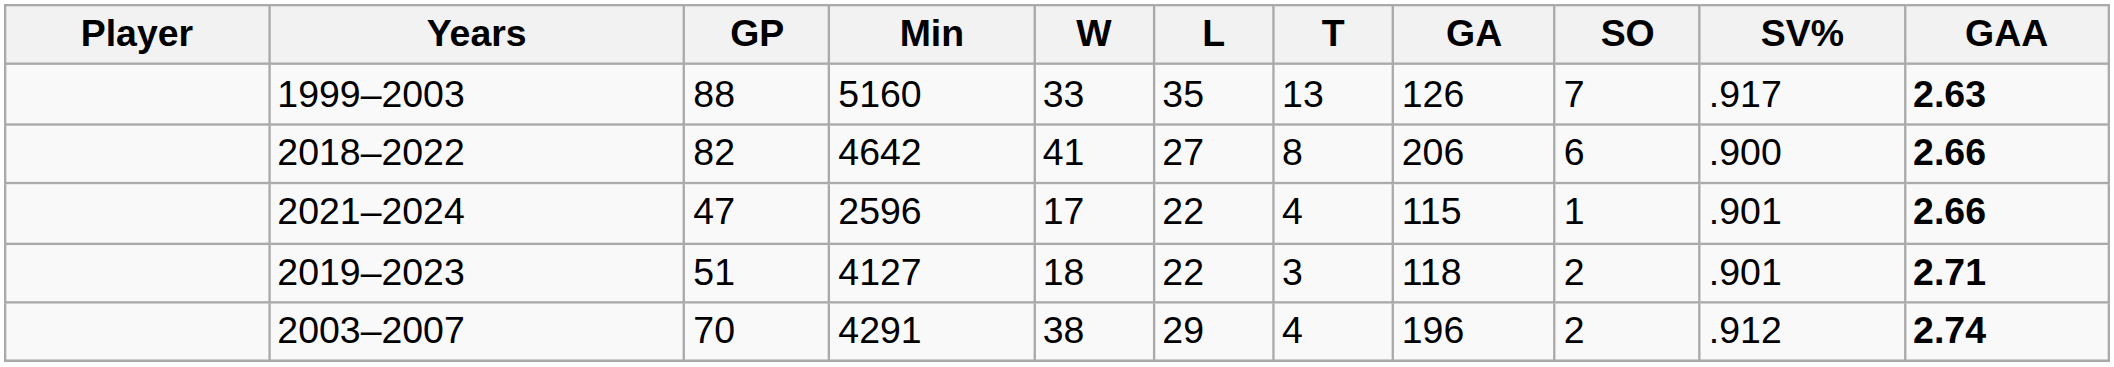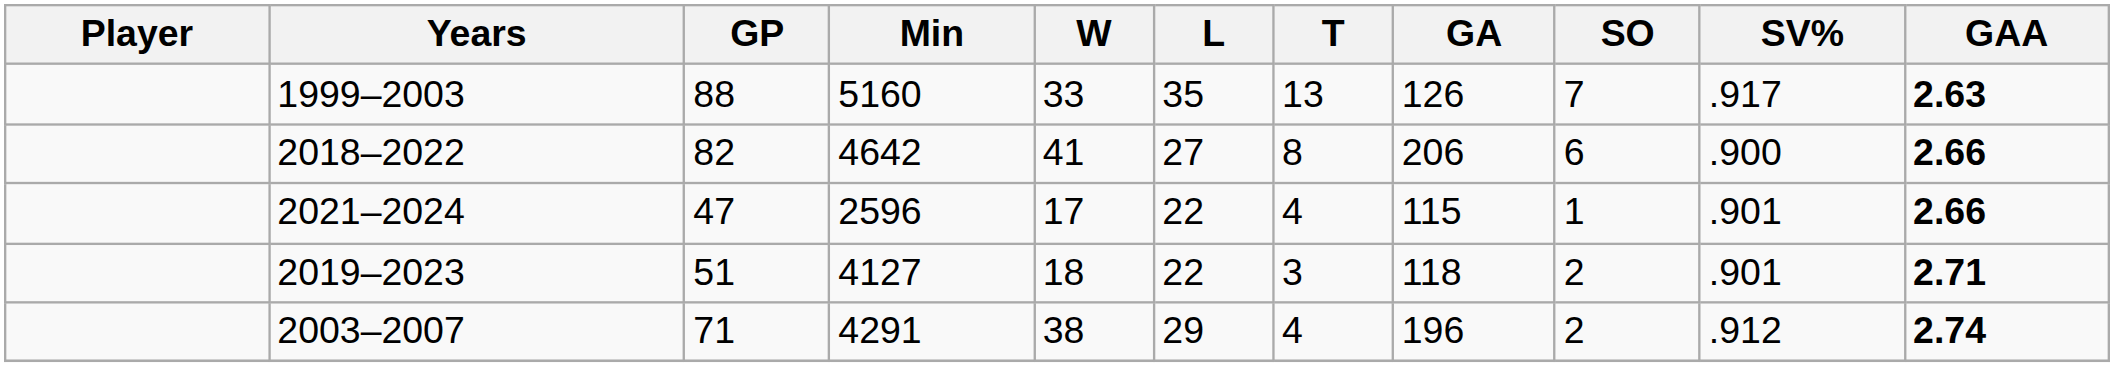(714, 331) 70 -> (714, 331) 71
